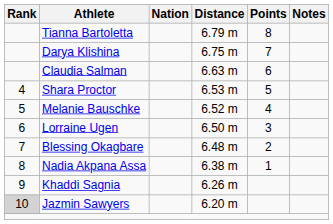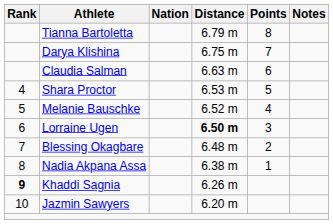(220, 128) normal -> (219, 128) bold
(22, 185) normal -> (22, 185) bold
(22, 204) lightgrey background -> (22, 204) no background
